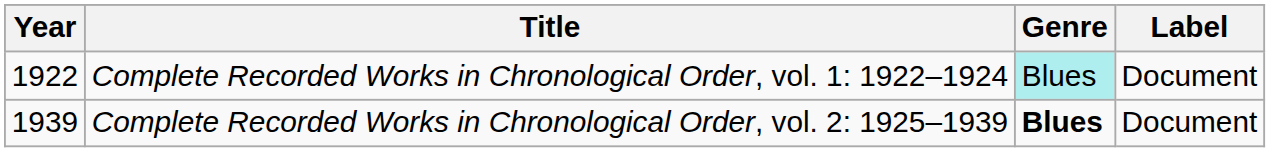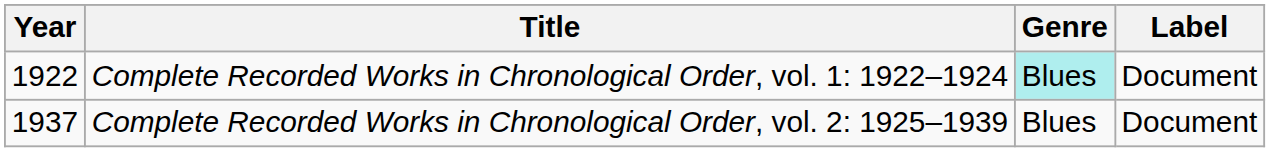(45, 122) 1939 -> (45, 122) 1937
(1062, 122) bold -> (1059, 122) normal
